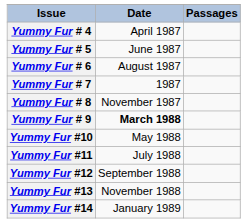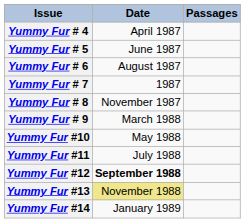(150, 120) bold -> (151, 120) normal
(139, 173) normal -> (138, 173) bold
(141, 191) no background -> (141, 191) khaki background
